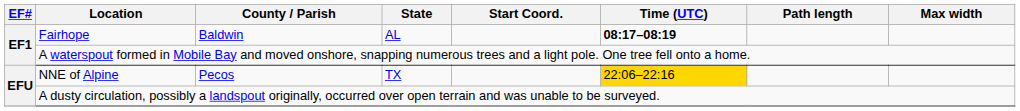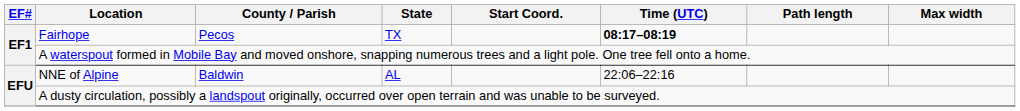(221, 34) Baldwin -> (216, 34) Pecos
(393, 34) AL -> (393, 34) TX
(216, 75) Pecos -> (221, 75) Baldwin
(393, 75) TX -> (393, 75) AL
(639, 75) gold background -> (639, 75) no background
